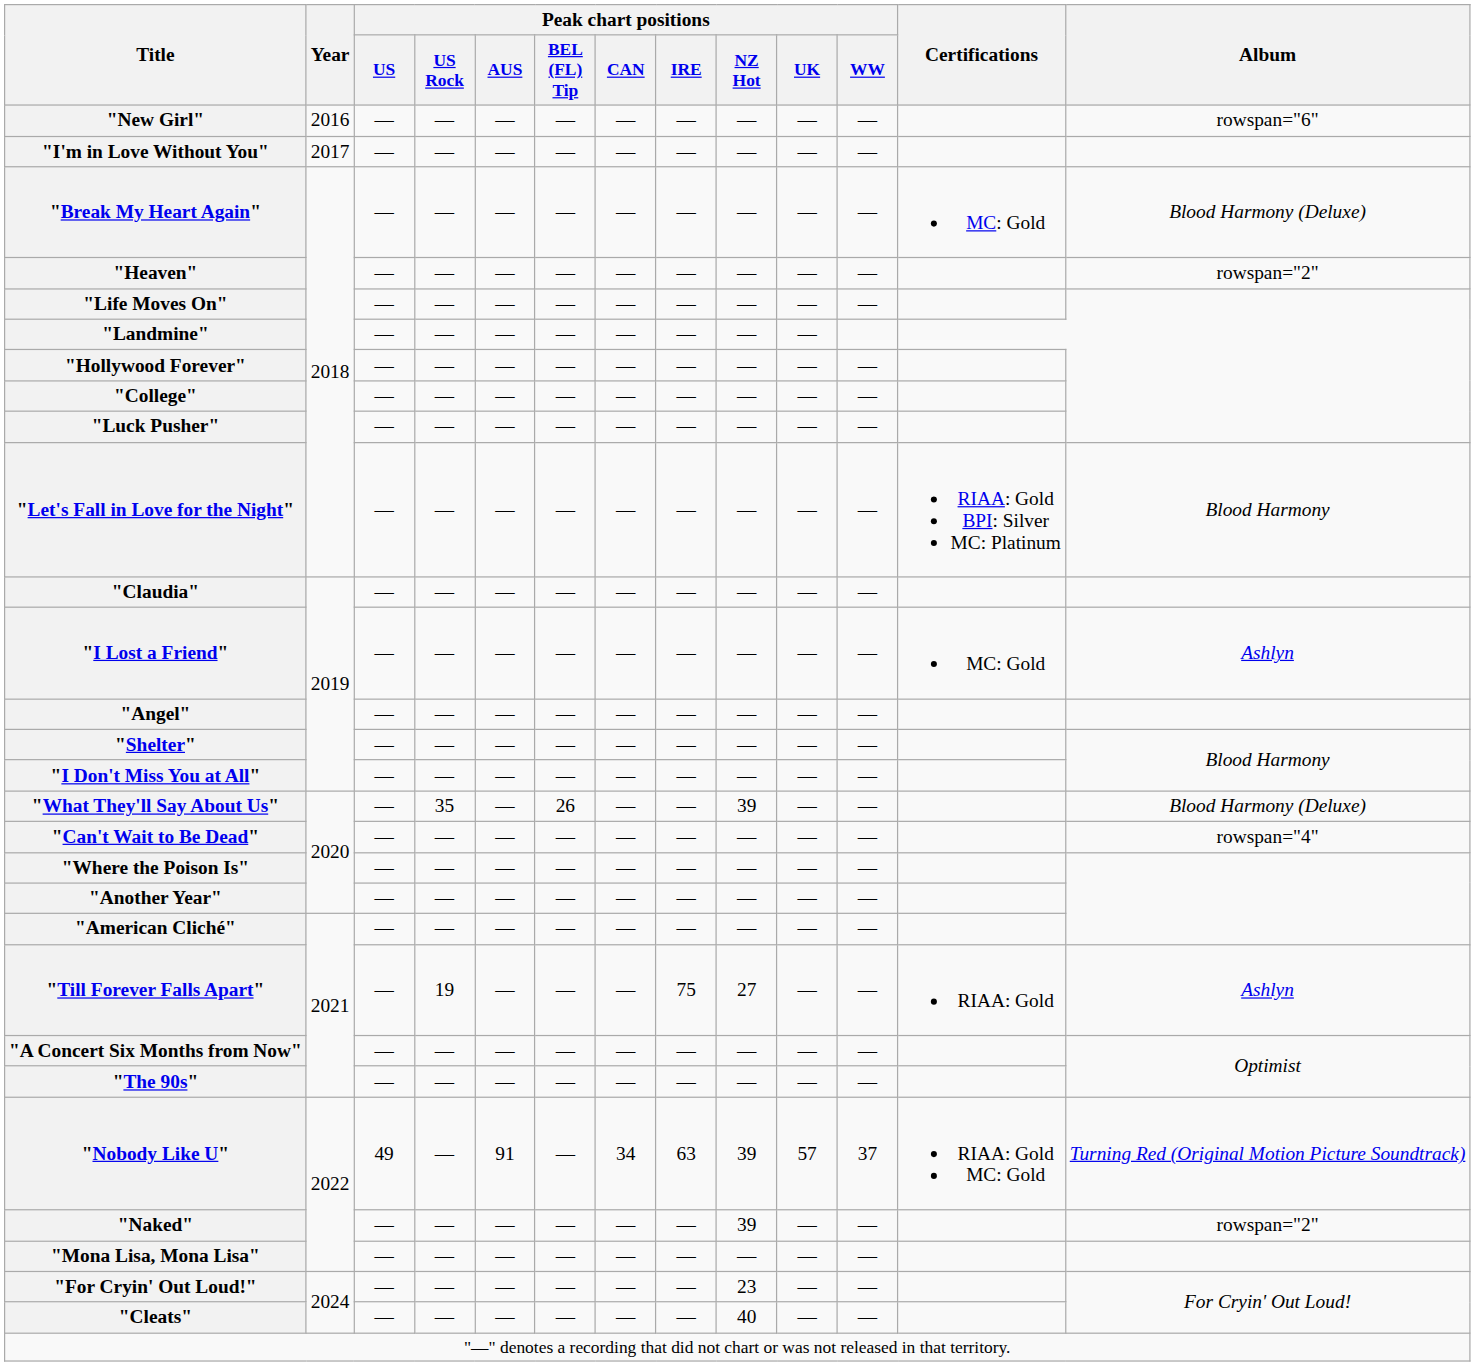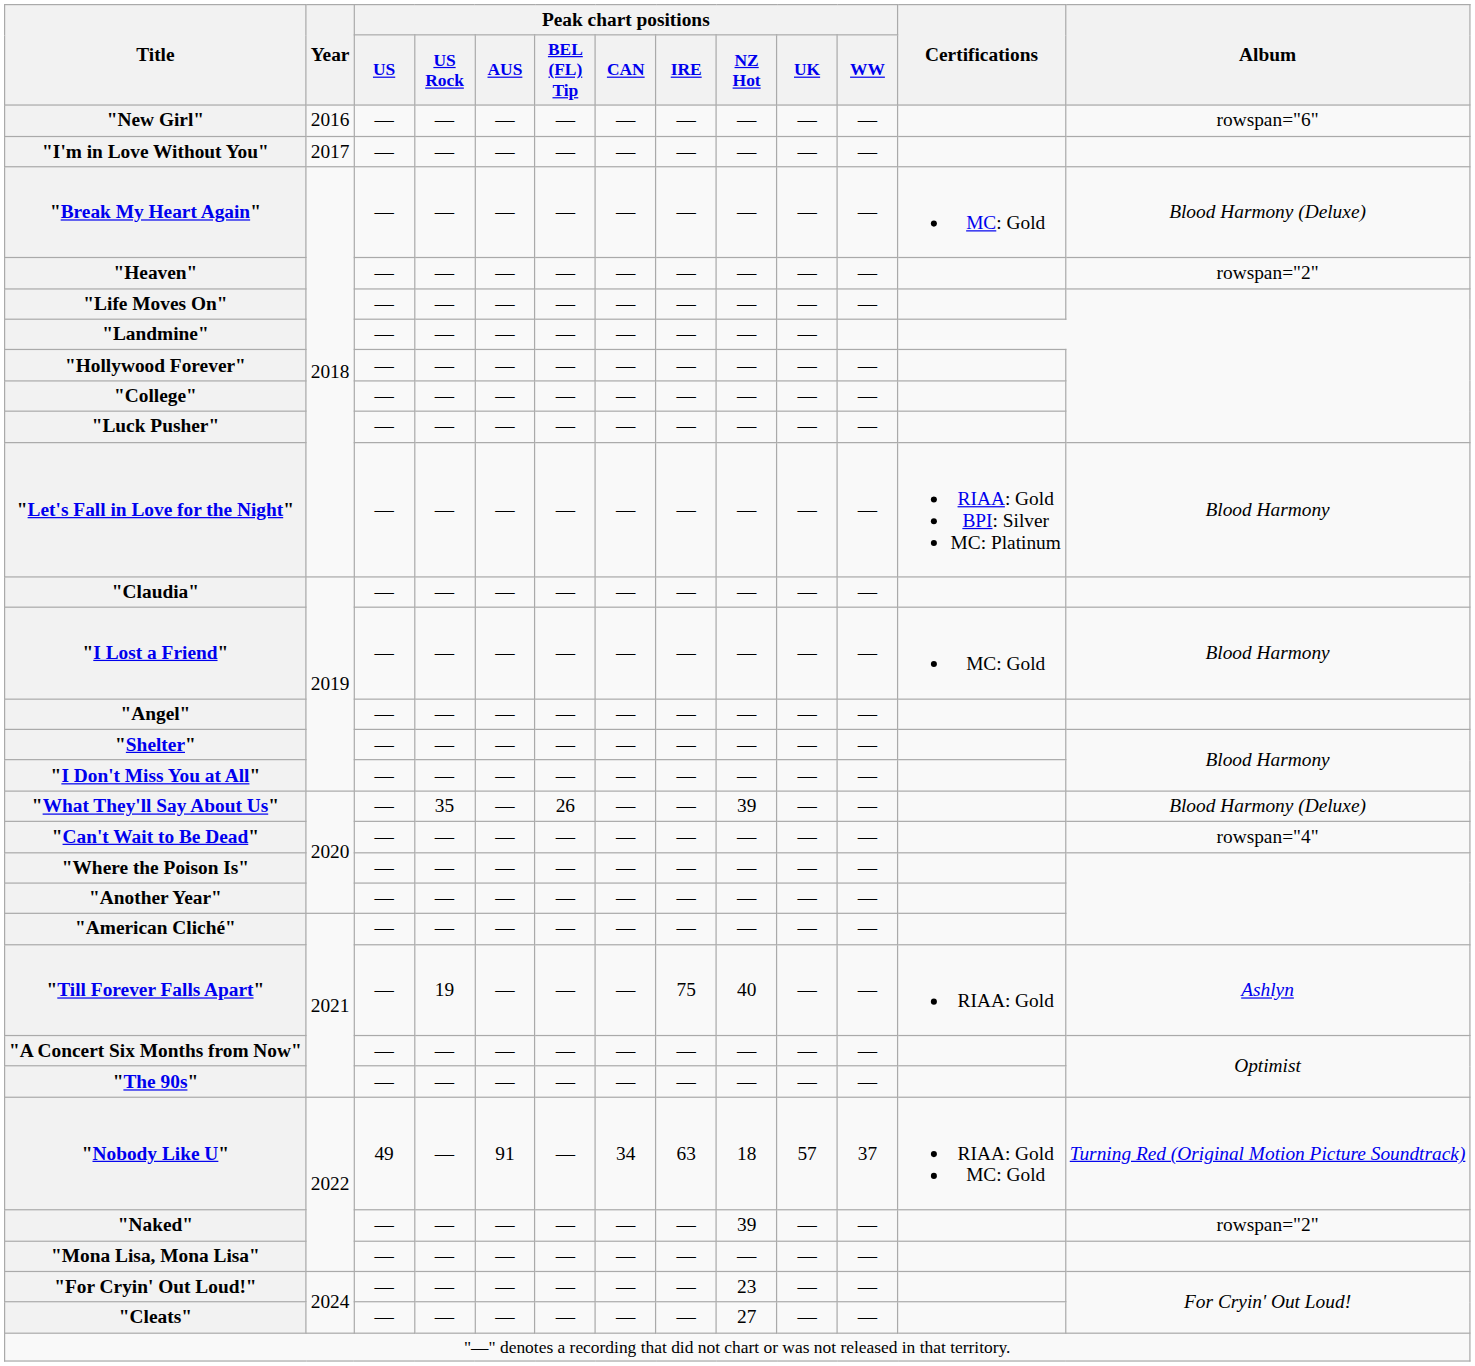(1268, 652) Ashlyn -> (1268, 652) Blood Harmony
(747, 989) 27 -> (747, 989) 40
(747, 1153) 39 -> (747, 1153) 18
(747, 1317) 40 -> (747, 1317) 27
